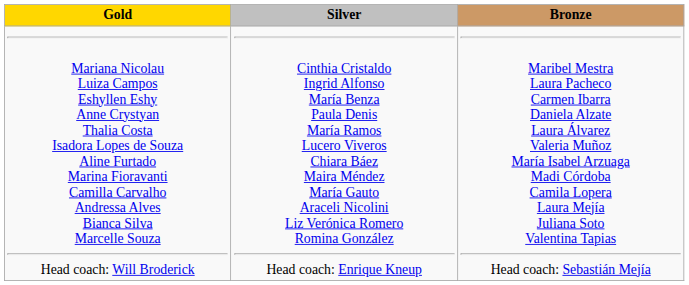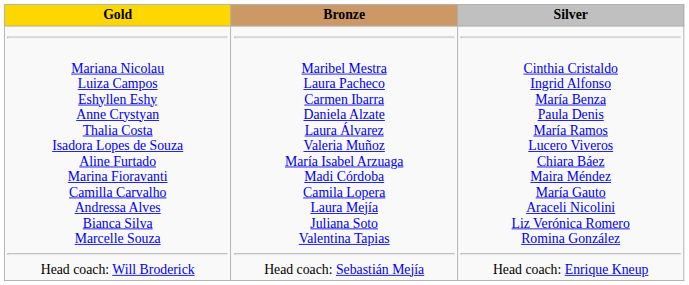columns swapped: (344, 15) <-> (571, 15)
